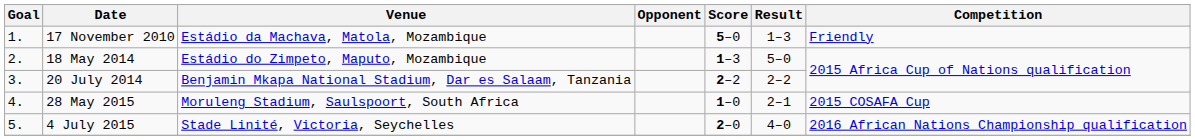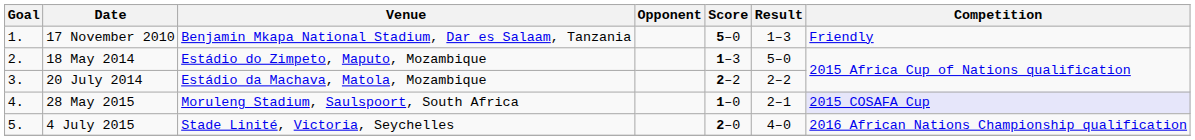(334, 37) Estádio da Machava, Matola, Mozambique -> (406, 37) Benjamin Mkapa National Stadium, Dar es Salaam, Tanzania
(406, 81) Benjamin Mkapa National Stadium, Dar es Salaam, Tanzania -> (334, 81) Estádio da Machava, Matola, Mozambique
(870, 103) no background -> (870, 103) lavender background
